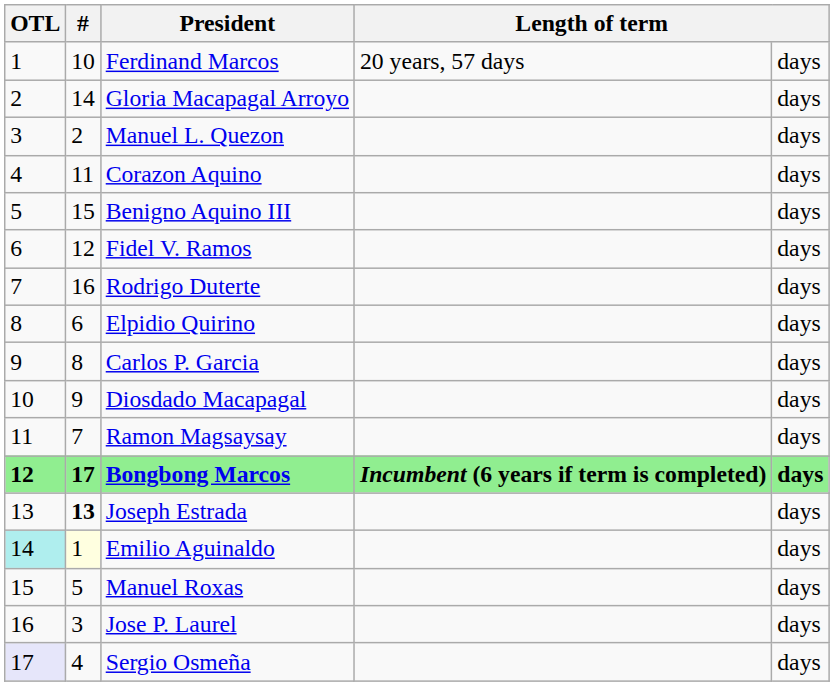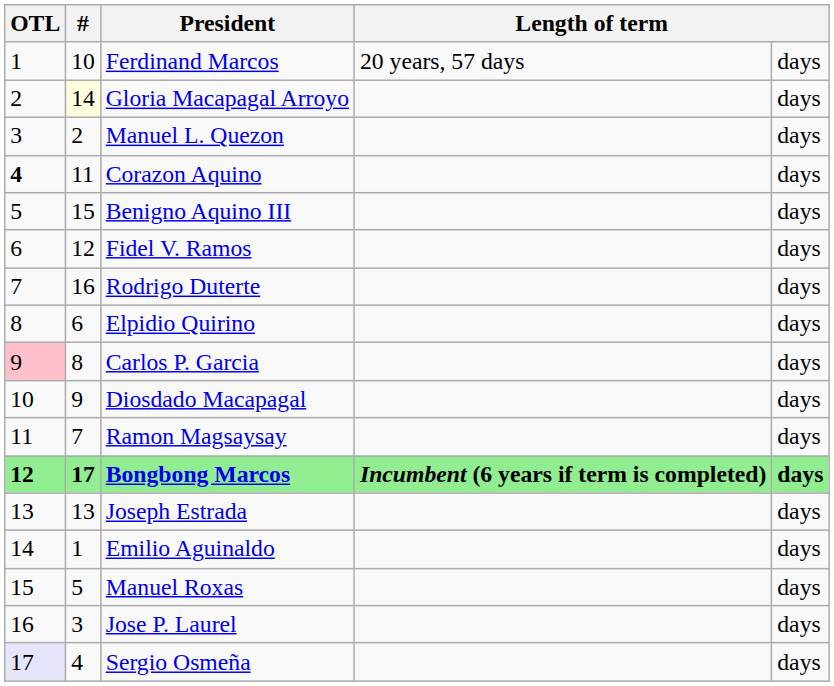(83, 98) no background -> (83, 98) lightyellow background
(16, 173) normal -> (16, 173) bold
(16, 361) no background -> (16, 361) pink background
(83, 511) bold -> (83, 511) normal
(22, 549) paleturquoise background -> (22, 549) no background
(77, 549) lightyellow background -> (77, 549) no background
